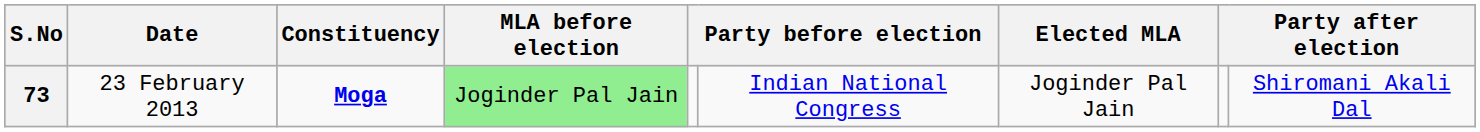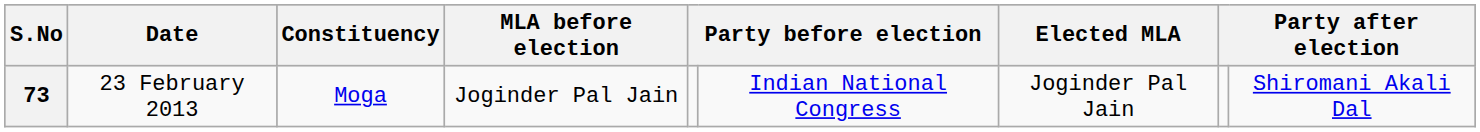(361, 97) bold -> (361, 97) normal
(566, 97) lightgreen background -> (566, 97) no background
